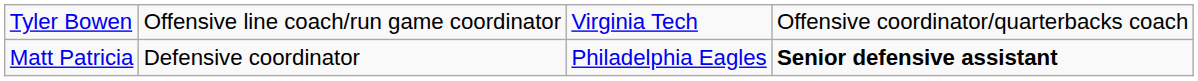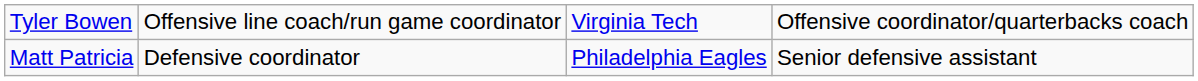(917, 57) bold -> (907, 57) normal
